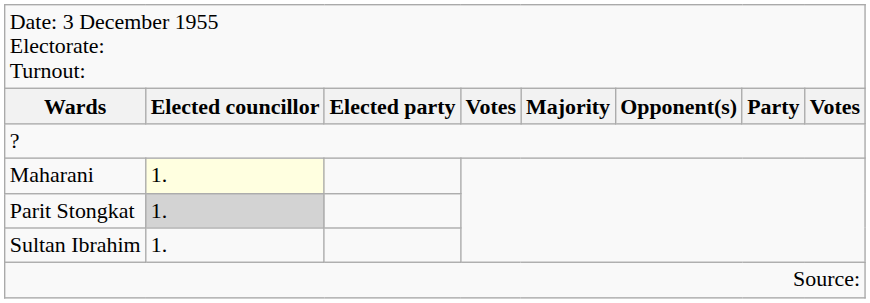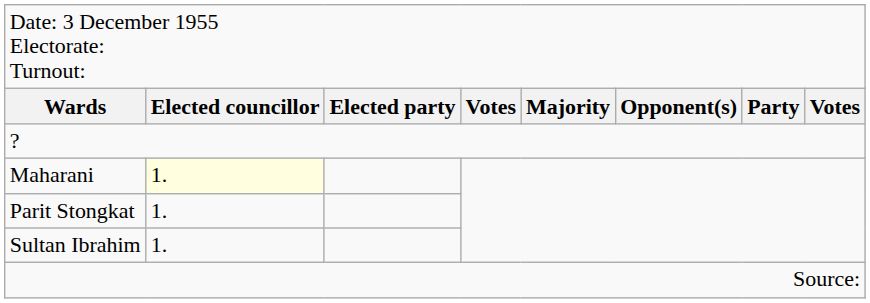(159, 210) lightgrey background -> (159, 210) no background
